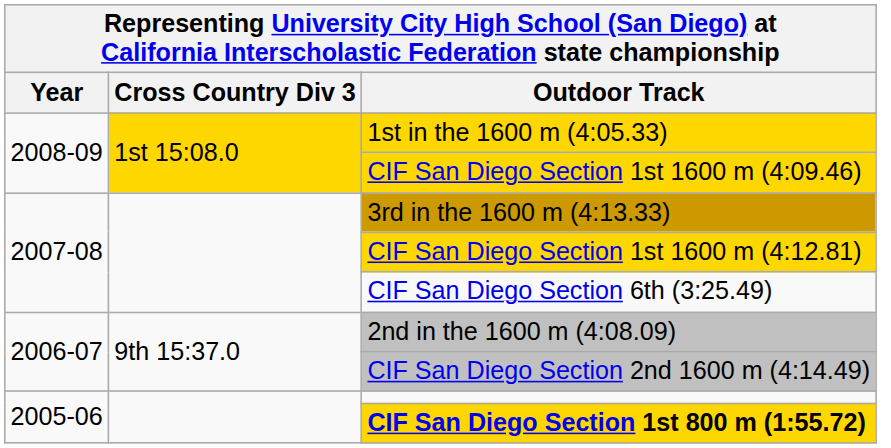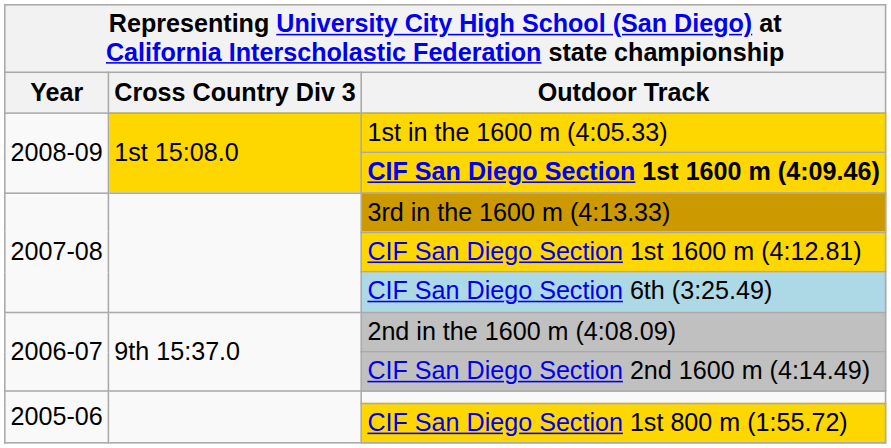(615, 172) normal -> (624, 172) bold
(570, 291) no background -> (570, 291) lightblue background
(617, 422) bold -> (608, 422) normal
